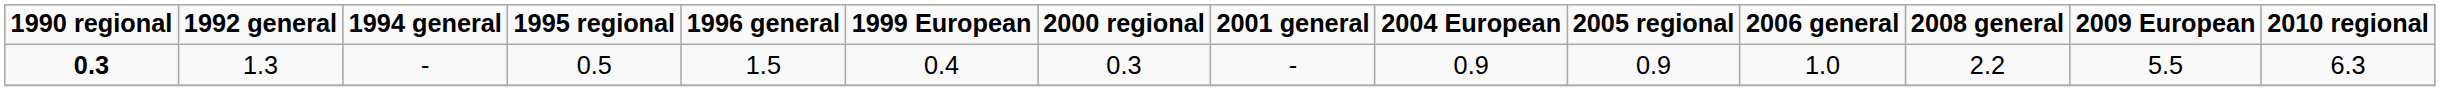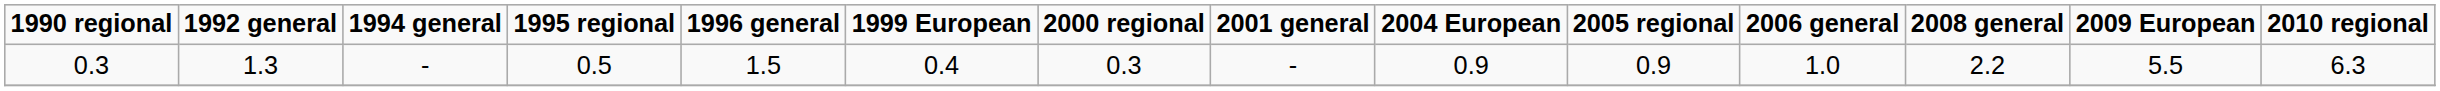(91, 64) bold -> (91, 64) normal
